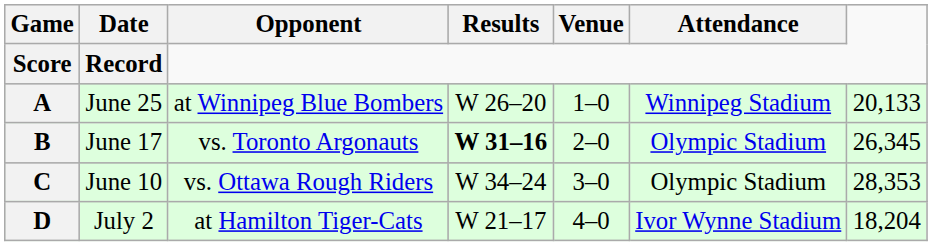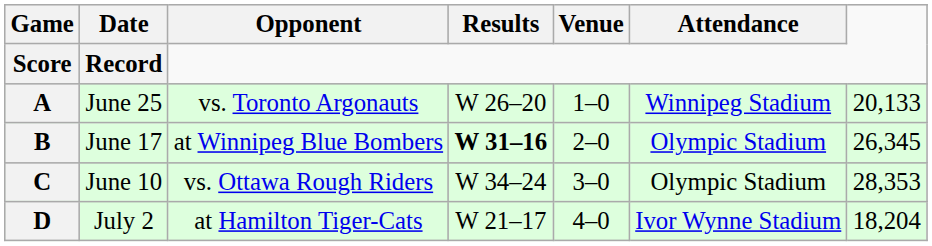(308, 102) at Winnipeg Blue Bombers -> (308, 102) vs. Toronto Argonauts
(308, 142) vs. Toronto Argonauts -> (308, 142) at Winnipeg Blue Bombers
